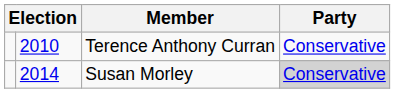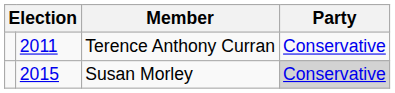(39, 46) 2010 -> (39, 46) 2011
(39, 74) 2014 -> (39, 74) 2015
